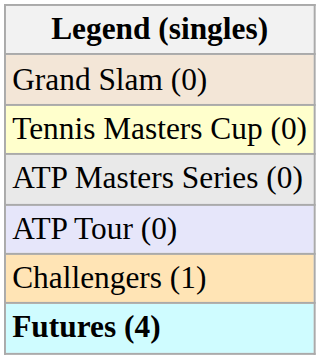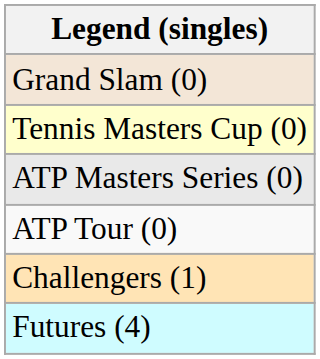(95, 228) lavender background -> (95, 228) no background
(86, 327) bold -> (81, 327) normal
